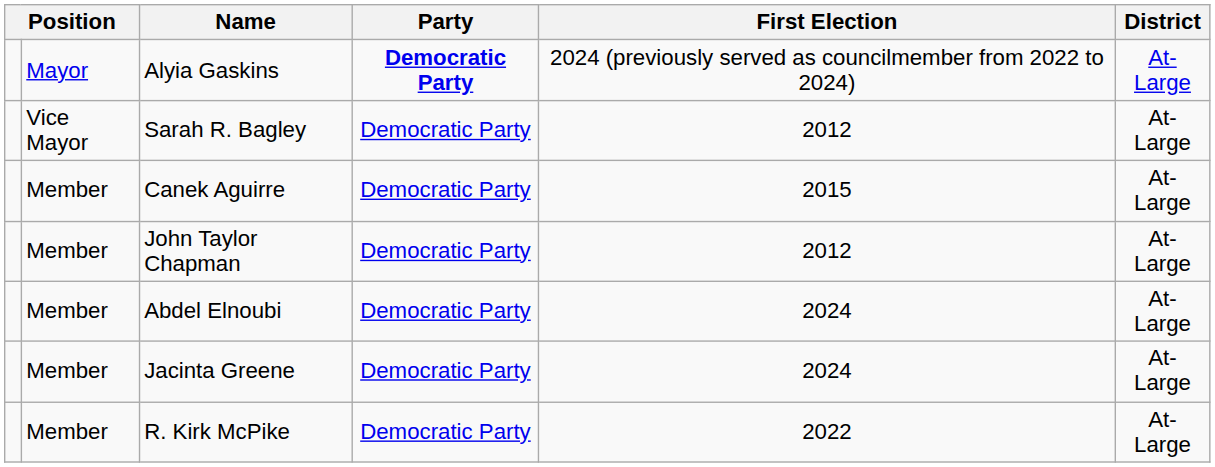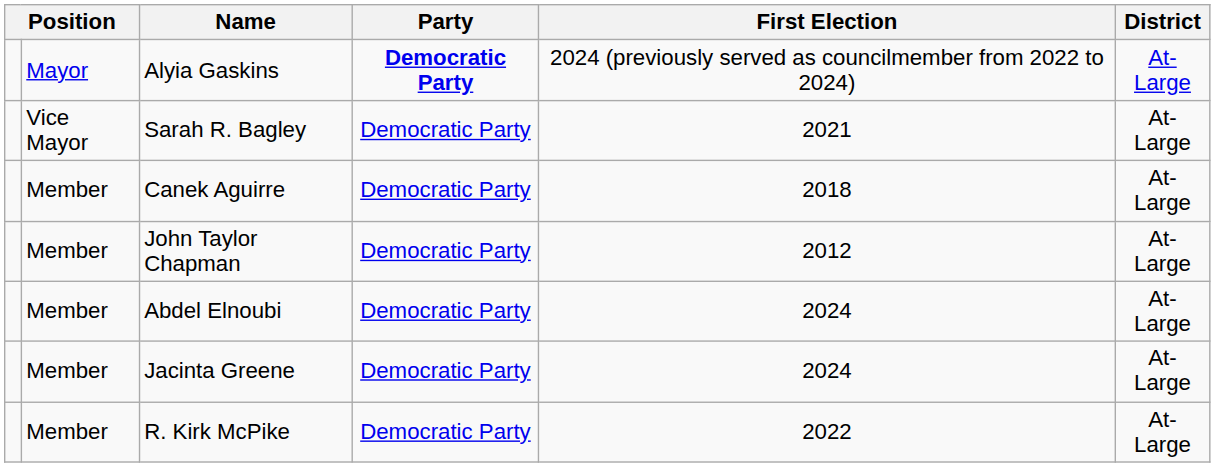(827, 130) 2012 -> (827, 130) 2021
(827, 190) 2015 -> (827, 190) 2018
